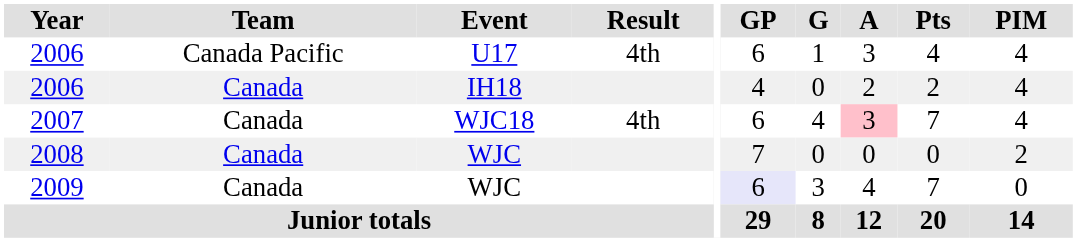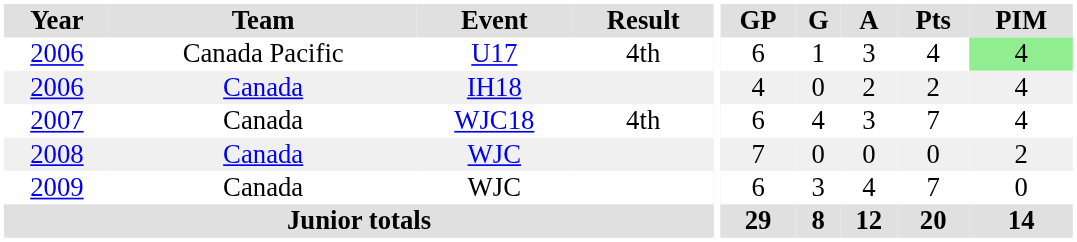(1021, 53) no background -> (1021, 53) lightgreen background
(869, 120) pink background -> (869, 120) no background
(758, 187) lavender background -> (758, 187) no background
